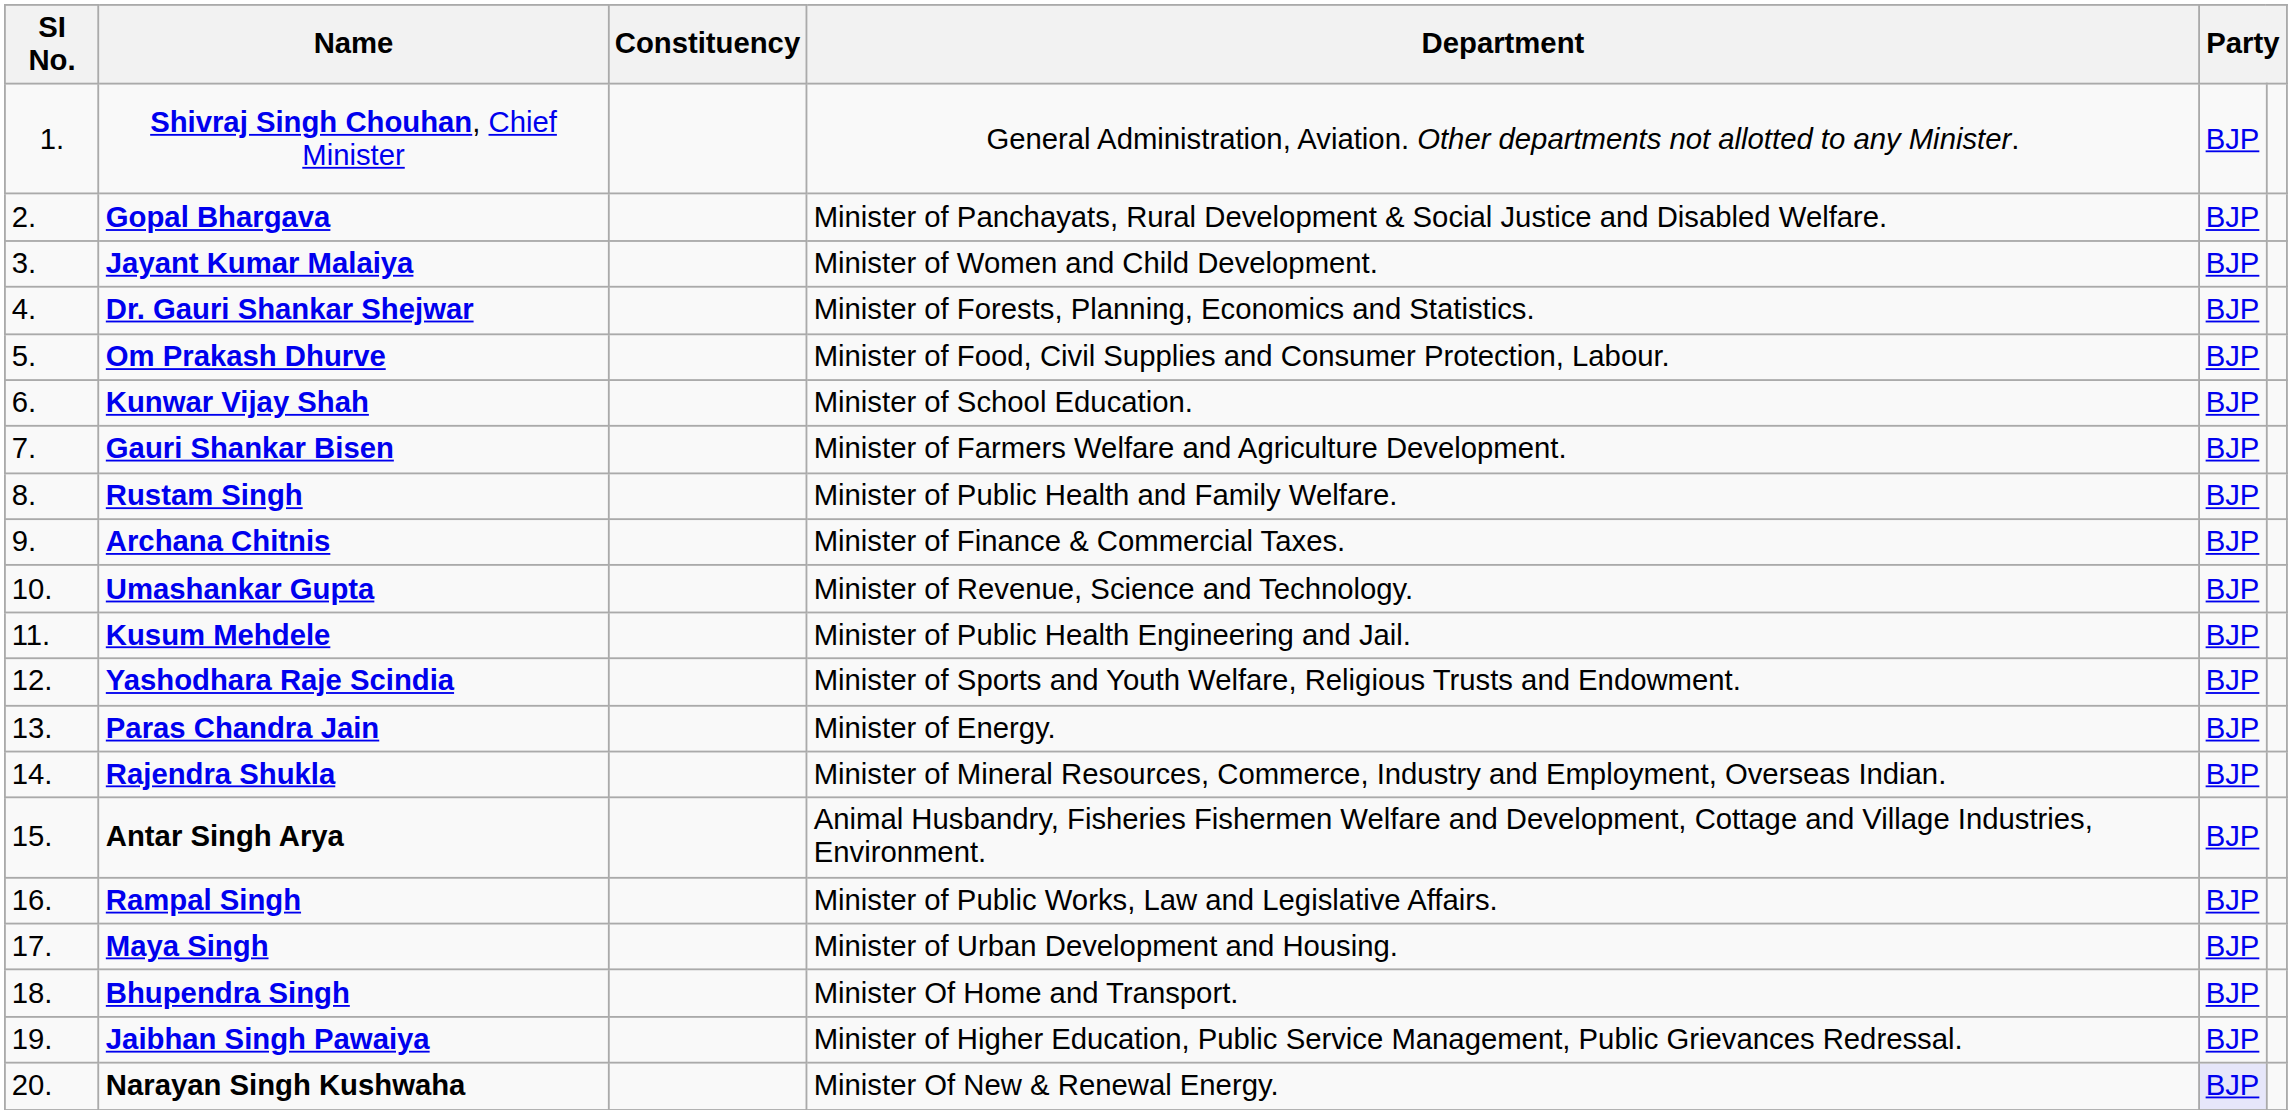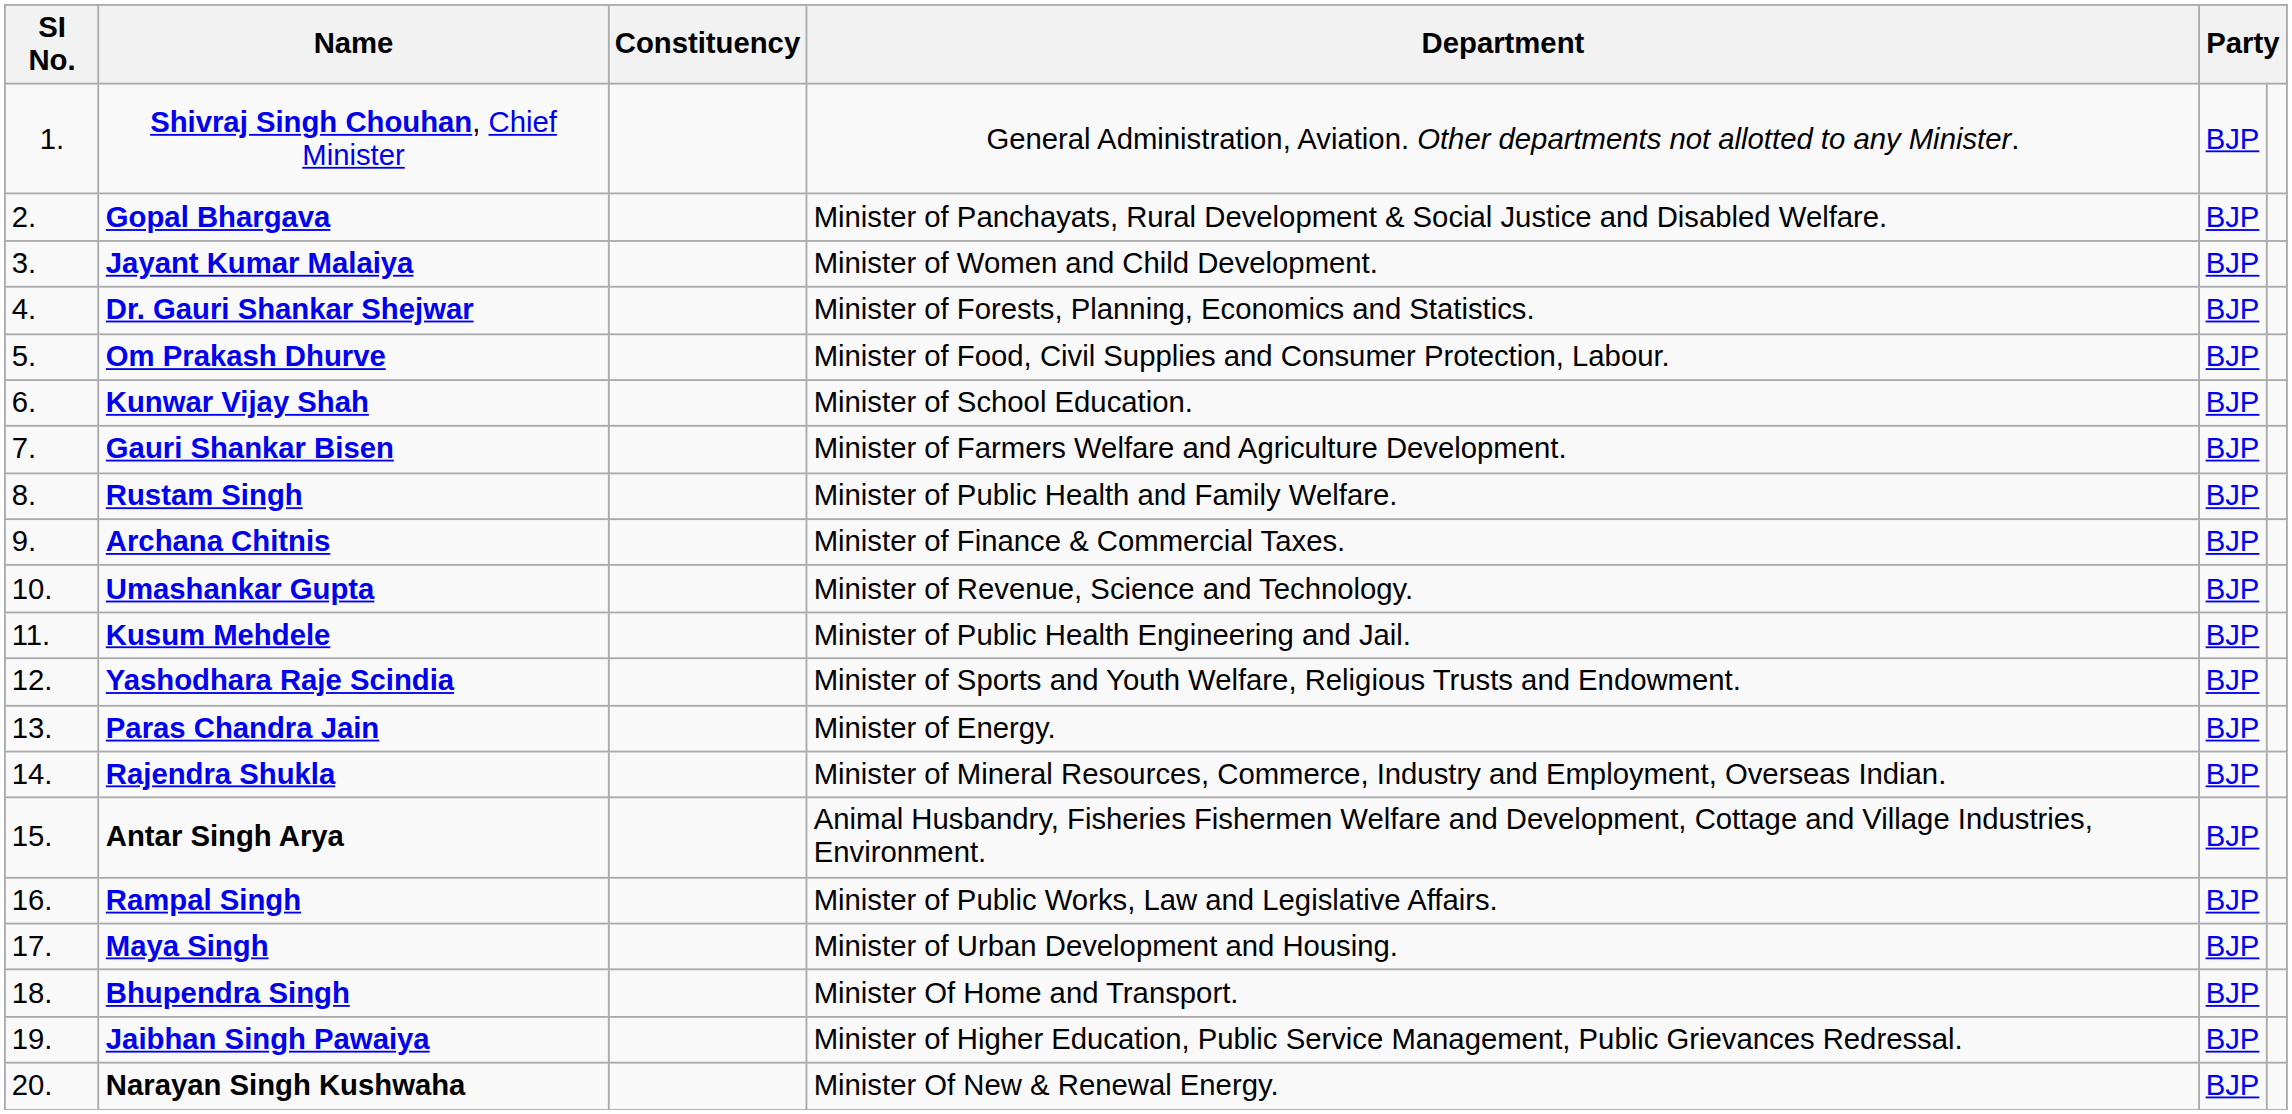(2232, 1085) lavender background -> (2232, 1085) no background
